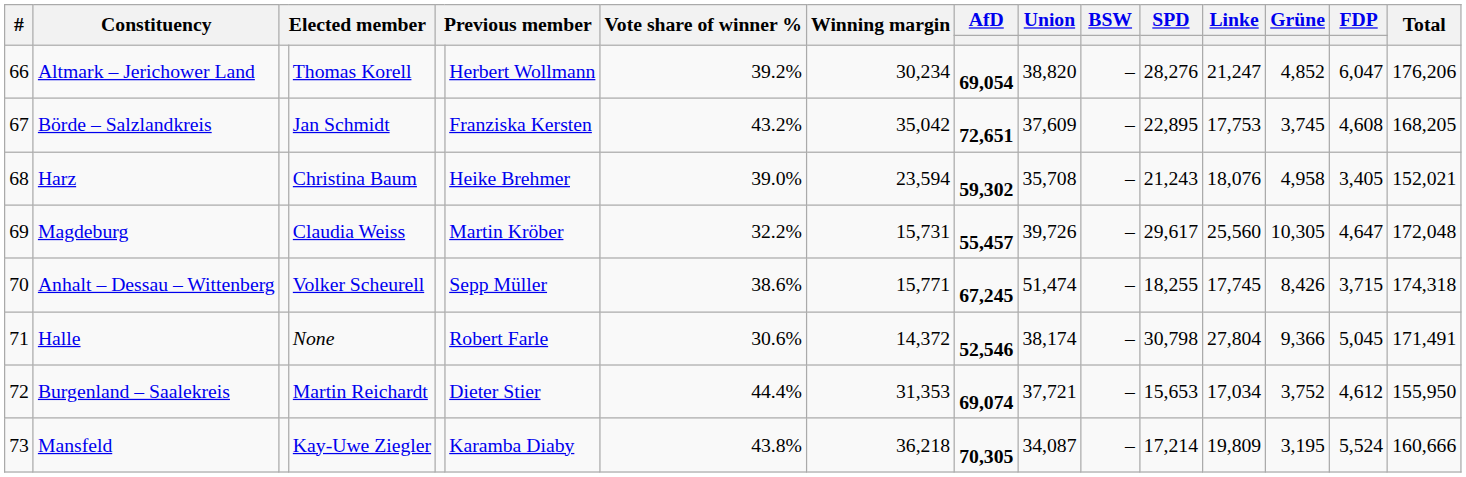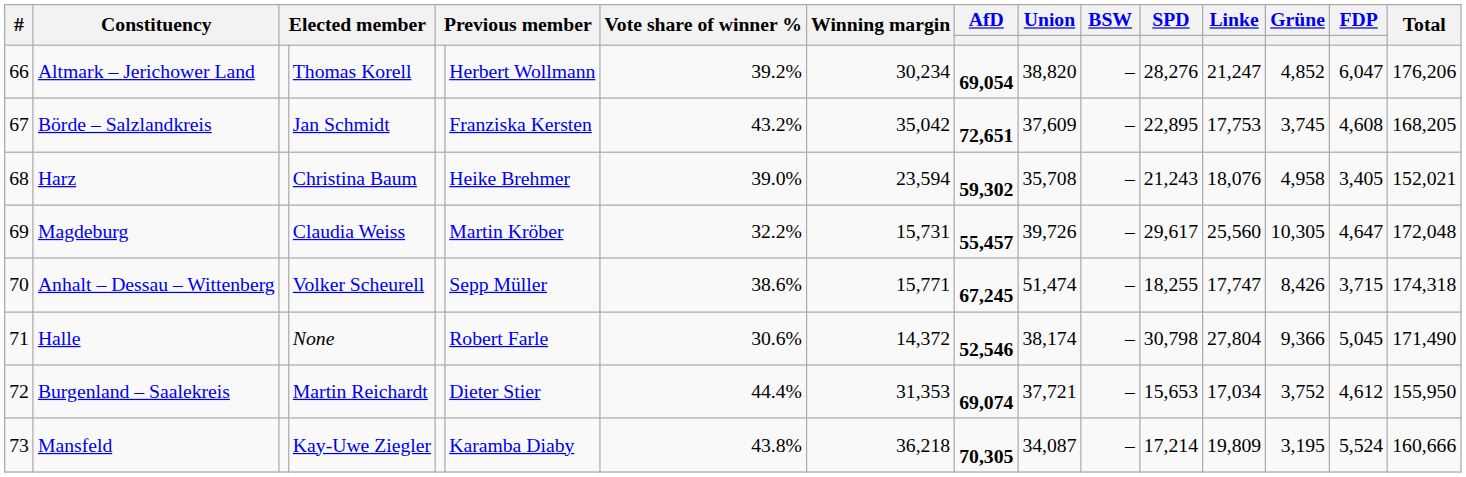(1234, 284) 17,745 -> (1234, 284) 17,747
(1424, 338) 171,491 -> (1424, 338) 171,490
